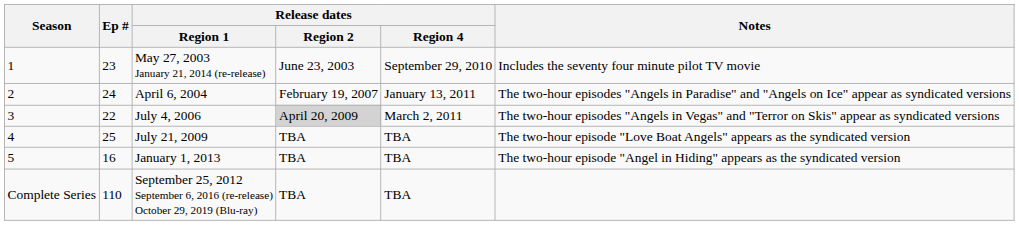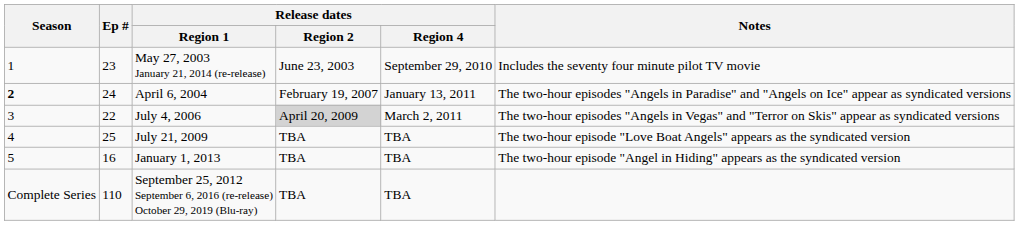(11, 94) normal -> (11, 94) bold
